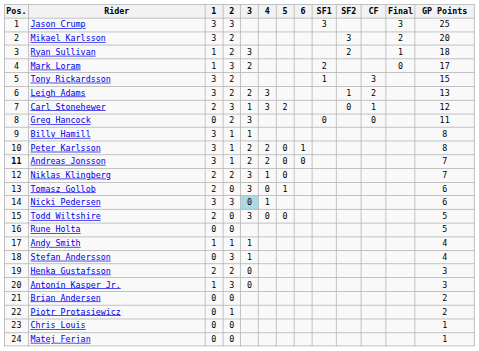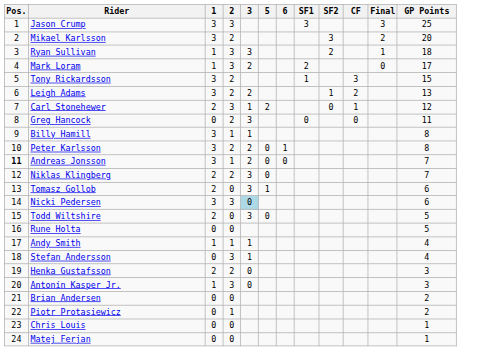- column: (267, 11)
(232, 52) 2 -> (232, 52) 3
(232, 148) 1 -> (232, 148) 2
